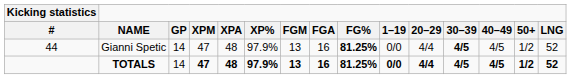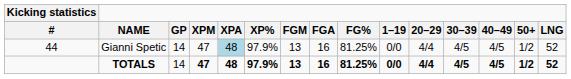(231, 47) no background -> (231, 47) lightblue background
(358, 47) bold -> (358, 47) normal
(462, 47) bold -> (462, 47) normal
